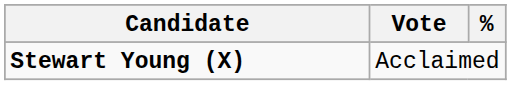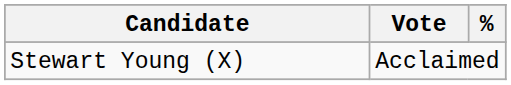(128, 61) bold -> (128, 61) normal
